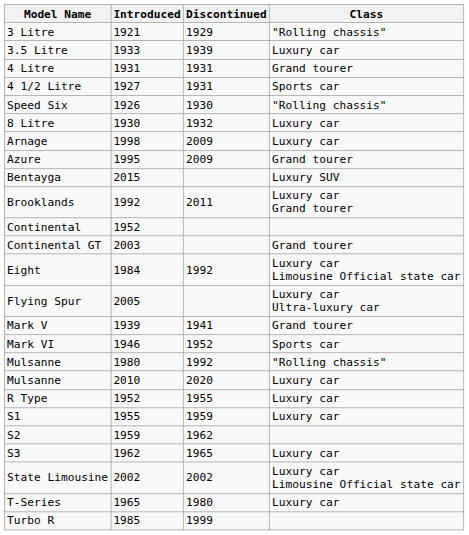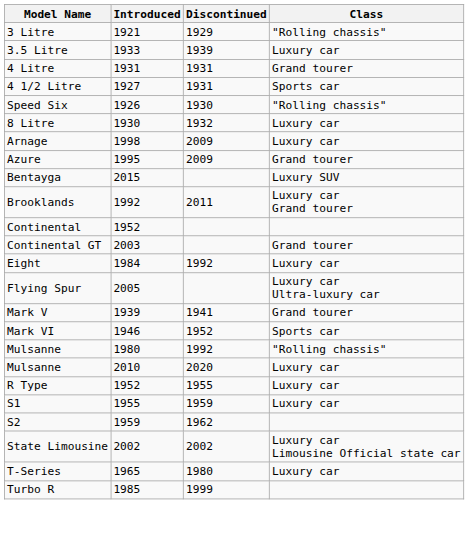(366, 270) Luxury car Limousine Official state car -> (306, 263) Luxury car
- row: (14, 453)
